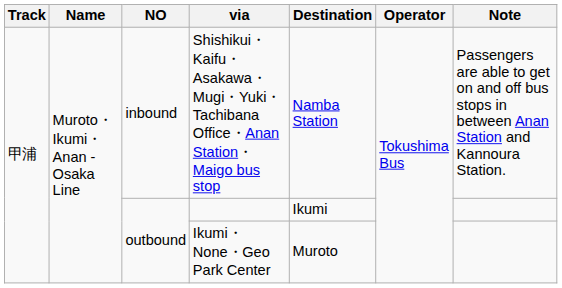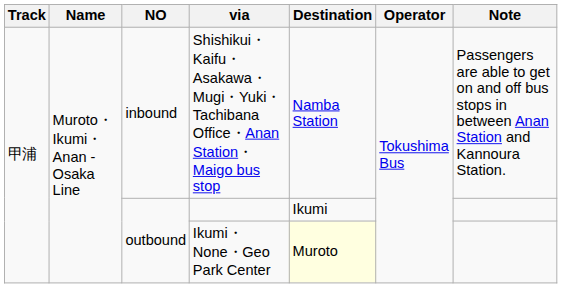(315, 251) no background -> (315, 251) lightyellow background
